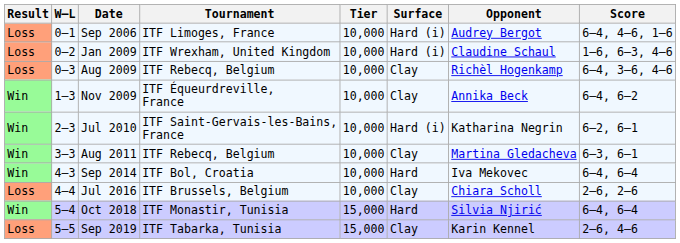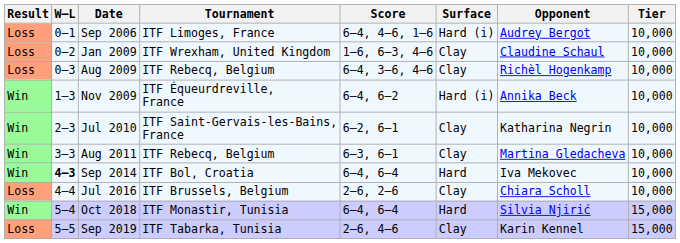columns swapped: (364, 14) <-> (627, 14)
(418, 52) Hard (i) -> (453, 52) Clay
(404, 96) Clay -> (467, 96) Hard (i)
(418, 128) Hard (i) -> (453, 128) Clay
(65, 173) normal -> (65, 173) bold
